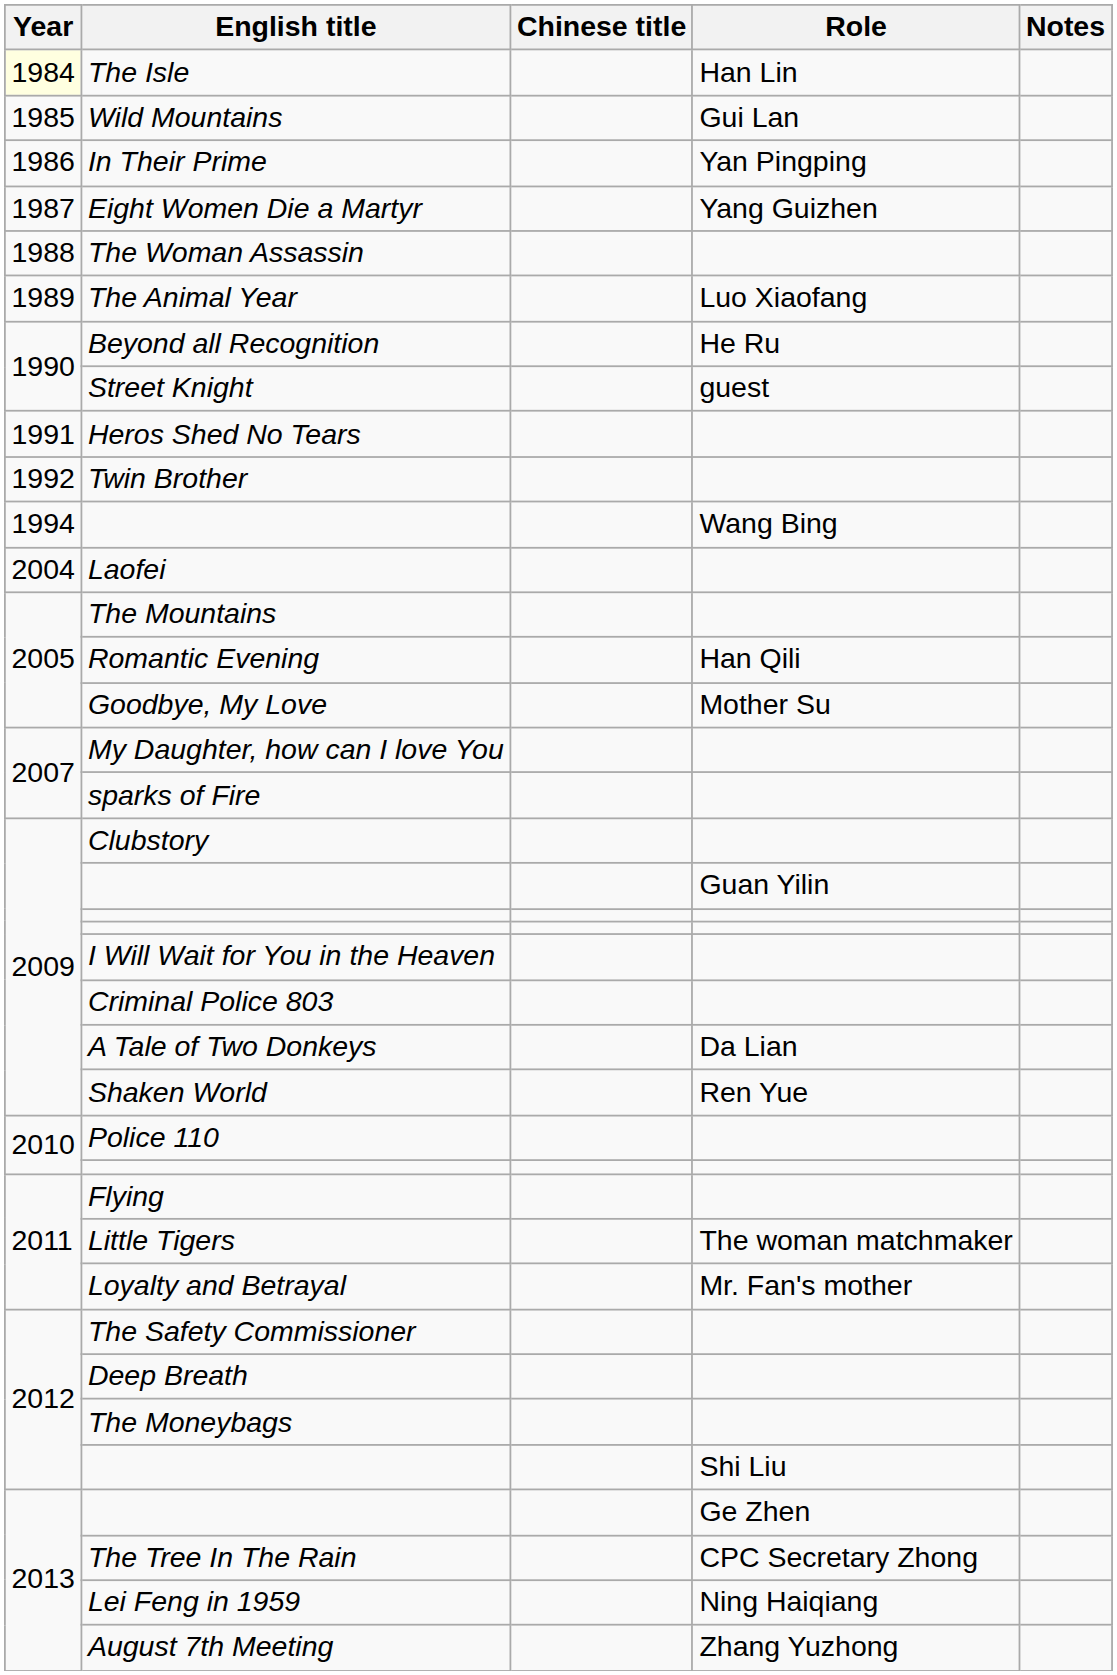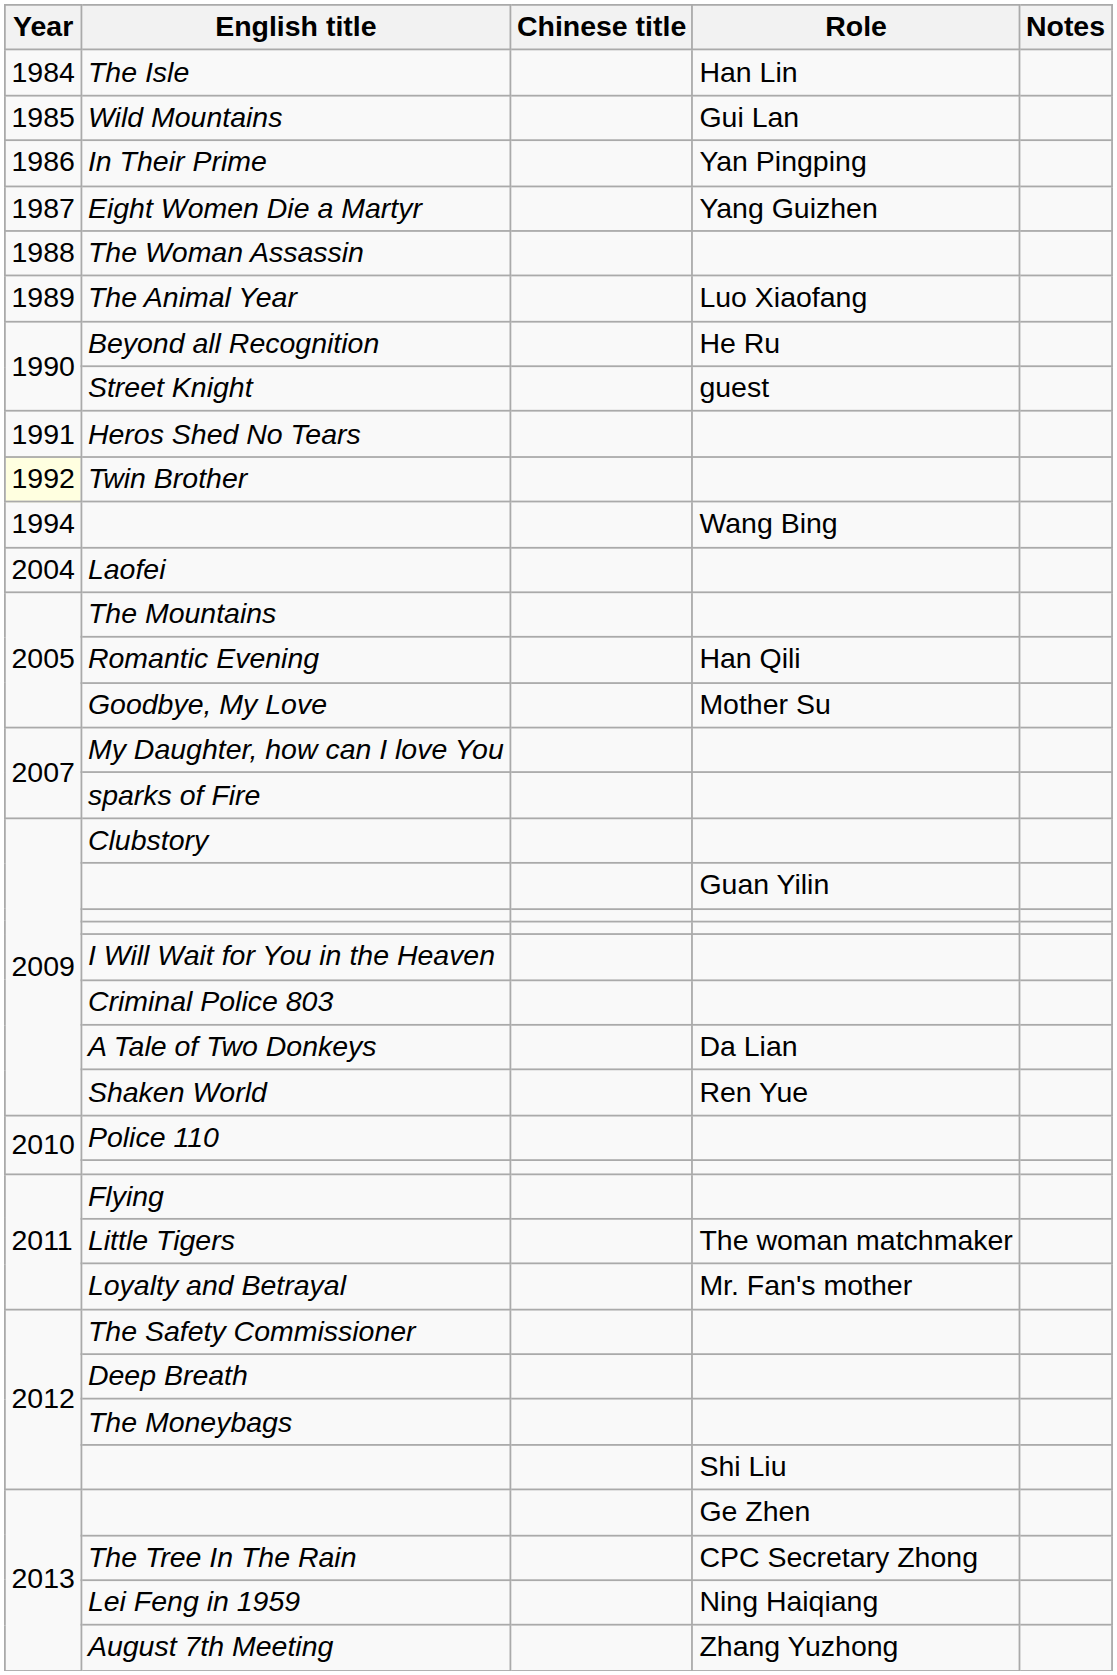(43, 72) lightyellow background -> (43, 72) no background
(43, 478) no background -> (43, 478) lightyellow background
